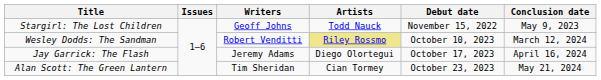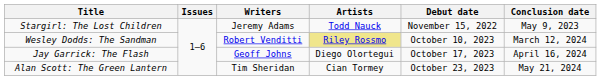(263, 26) Geoff Johns -> (263, 26) Jeremy Adams
(263, 54) Jeremy Adams -> (263, 54) Geoff Johns
